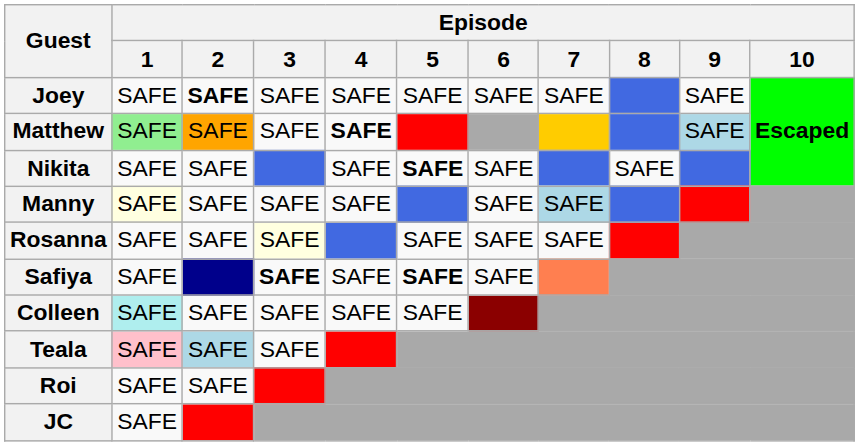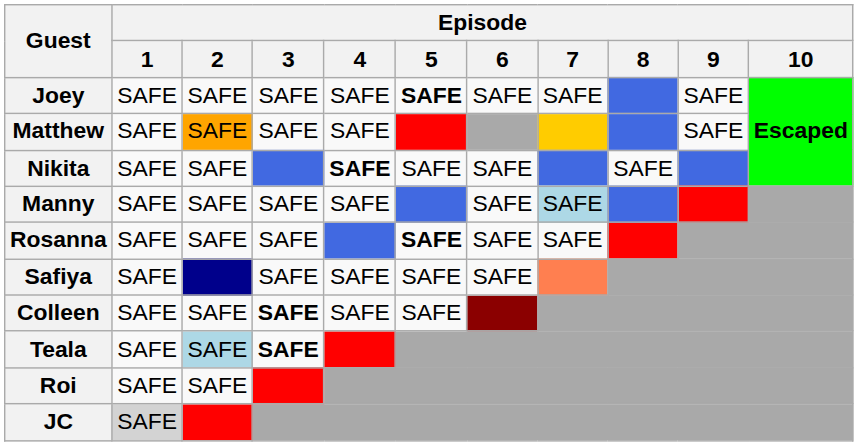(218, 95) bold -> (217, 95) normal
(433, 95) normal -> (431, 95) bold
(147, 131) lightgreen background -> (147, 131) no background
(361, 131) bold -> (360, 131) normal
(715, 131) lightblue background -> (713, 131) no background
(361, 167) normal -> (360, 167) bold
(433, 167) bold -> (431, 167) normal
(147, 204) lightyellow background -> (147, 204) no background
(290, 240) lightyellow background -> (288, 240) no background
(433, 240) normal -> (431, 240) bold
(290, 276) bold -> (288, 276) normal
(433, 276) bold -> (431, 276) normal
(147, 312) paleturquoise background -> (147, 312) no background
(290, 312) normal -> (288, 312) bold
(147, 349) pink background -> (147, 349) no background
(290, 349) normal -> (288, 349) bold
(147, 421) no background -> (147, 421) lightgrey background
